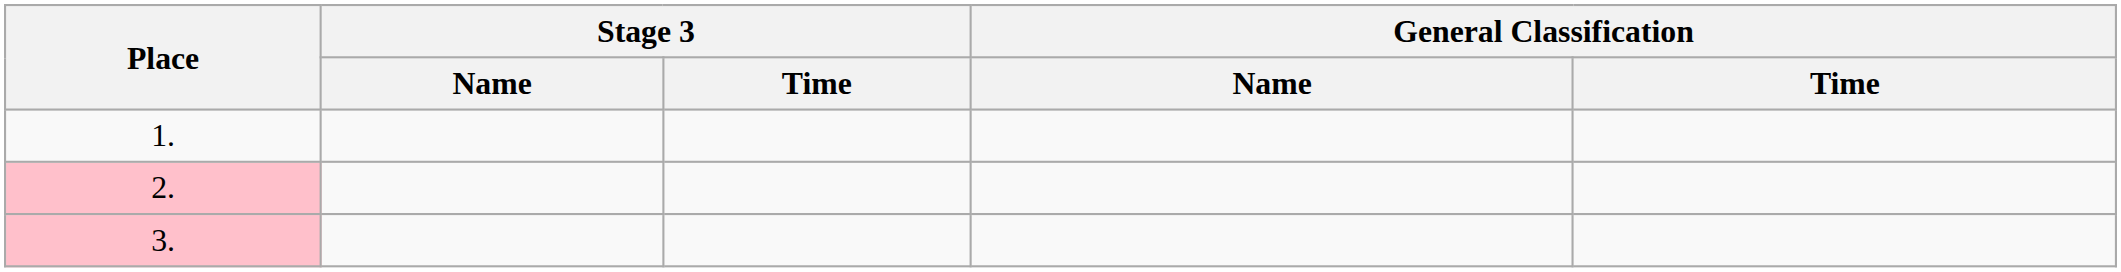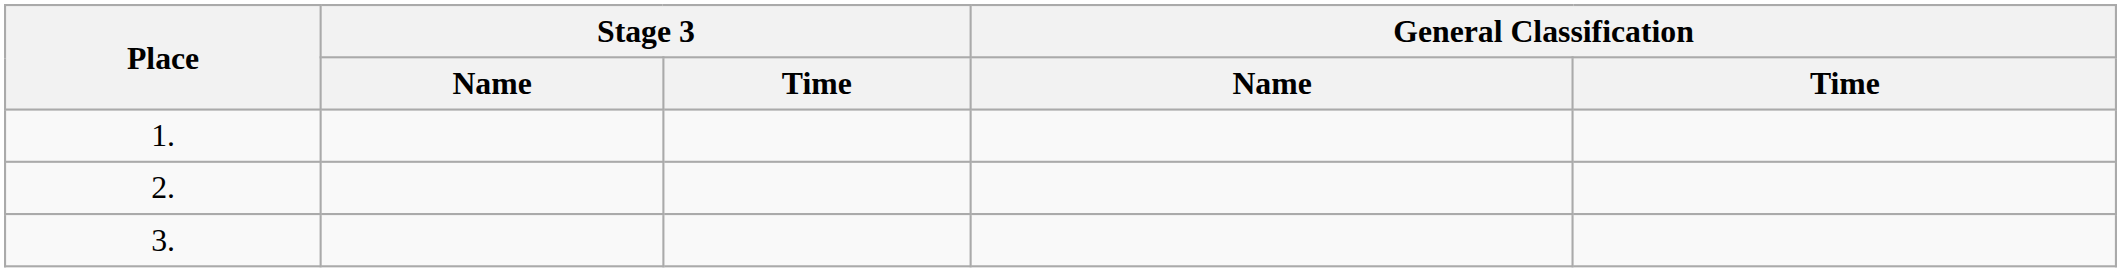(163, 188) pink background -> (163, 188) no background
(163, 240) pink background -> (163, 240) no background
